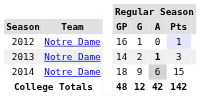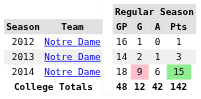(179, 42) lavender background -> (179, 42) no background
(158, 57) bold -> (158, 57) normal
(140, 72) no background -> (140, 72) pink background
(158, 72) lightgrey background -> (158, 72) no background
(179, 72) no background -> (179, 72) lightgreen background
